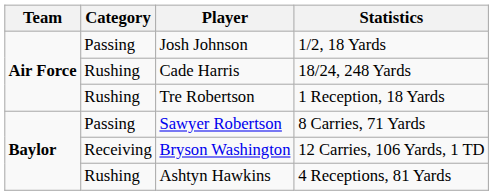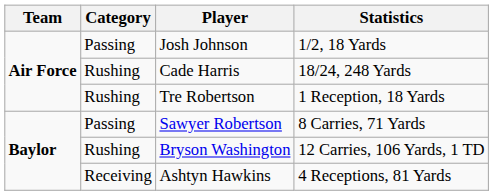(118, 150) Receiving -> (112, 150) Rushing
(112, 176) Rushing -> (118, 176) Receiving
